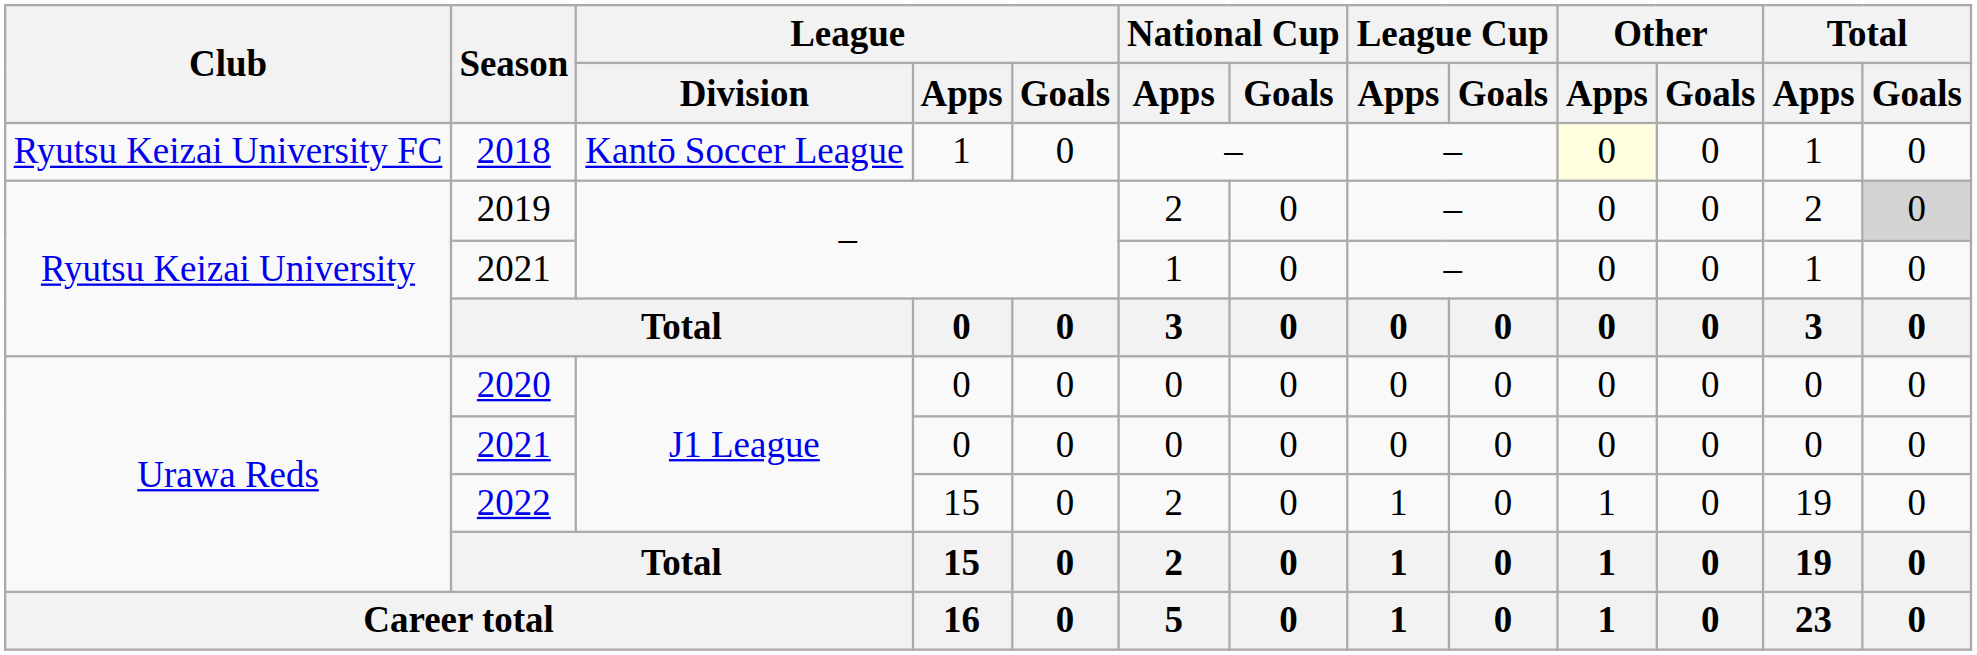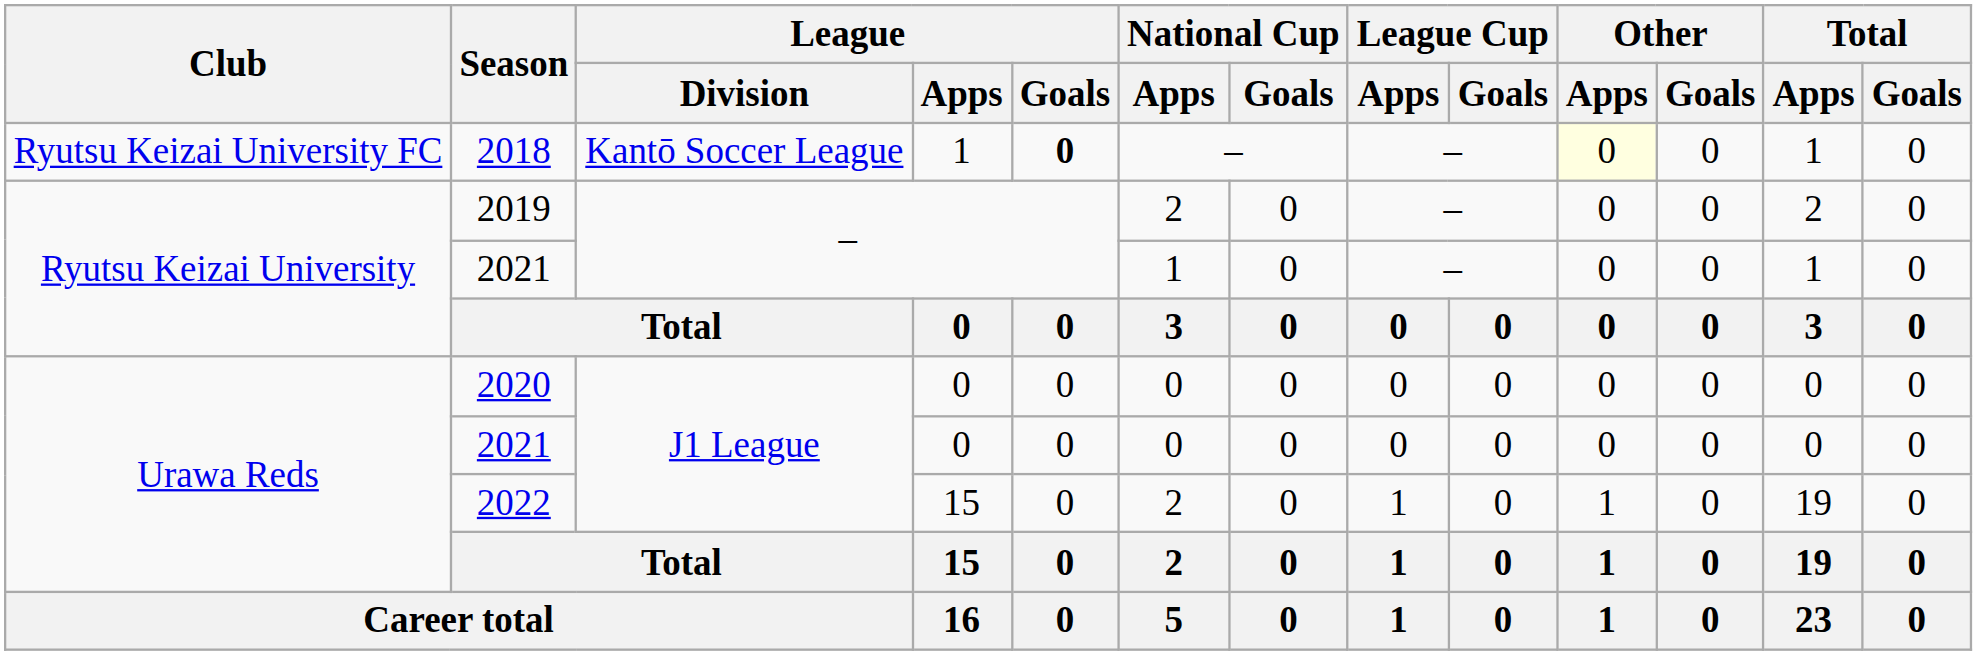(1065, 151) normal -> (1065, 151) bold
(1917, 209) lightgrey background -> (1917, 209) no background
